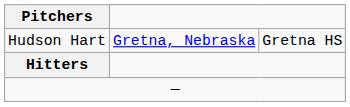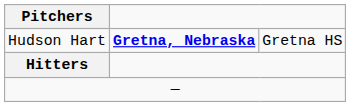(184, 41) normal -> (184, 41) bold
